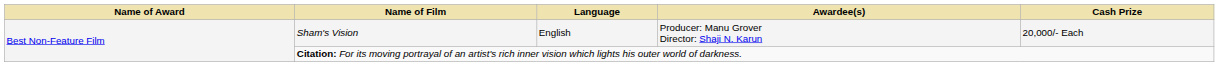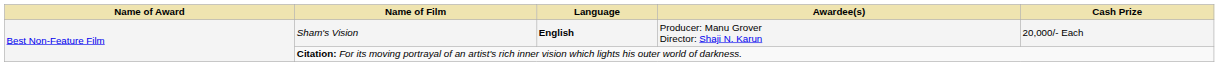(555, 33) normal -> (556, 33) bold
